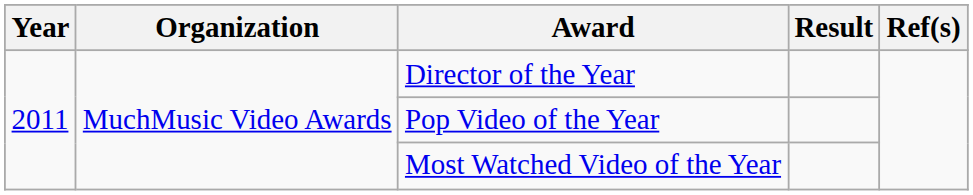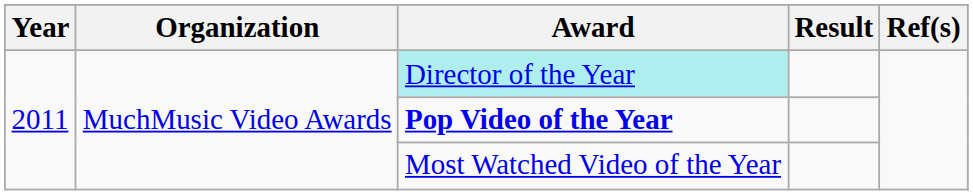(520, 73) no background -> (520, 73) paleturquoise background
(532, 119) normal -> (539, 119) bold
